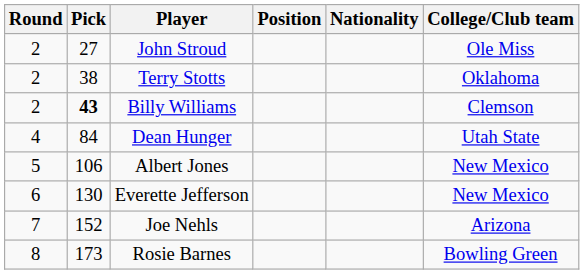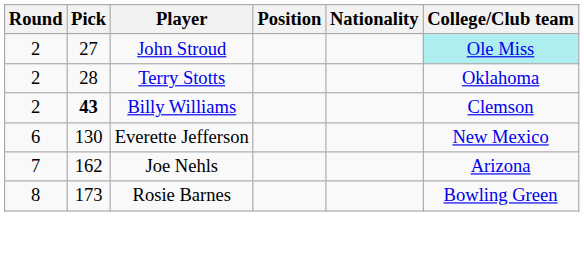(501, 48) no background -> (501, 48) paleturquoise background
(89, 78) 38 -> (89, 78) 28
- row: (182, 136)
- row: (182, 166)
(89, 225) 152 -> (89, 166) 162
